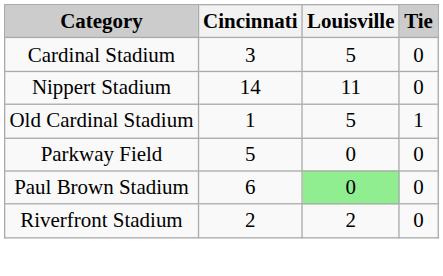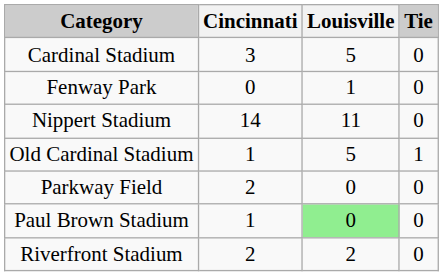+ row: (101, 87)
(250, 154) 5 -> (250, 187) 2
(250, 187) 6 -> (250, 220) 1
